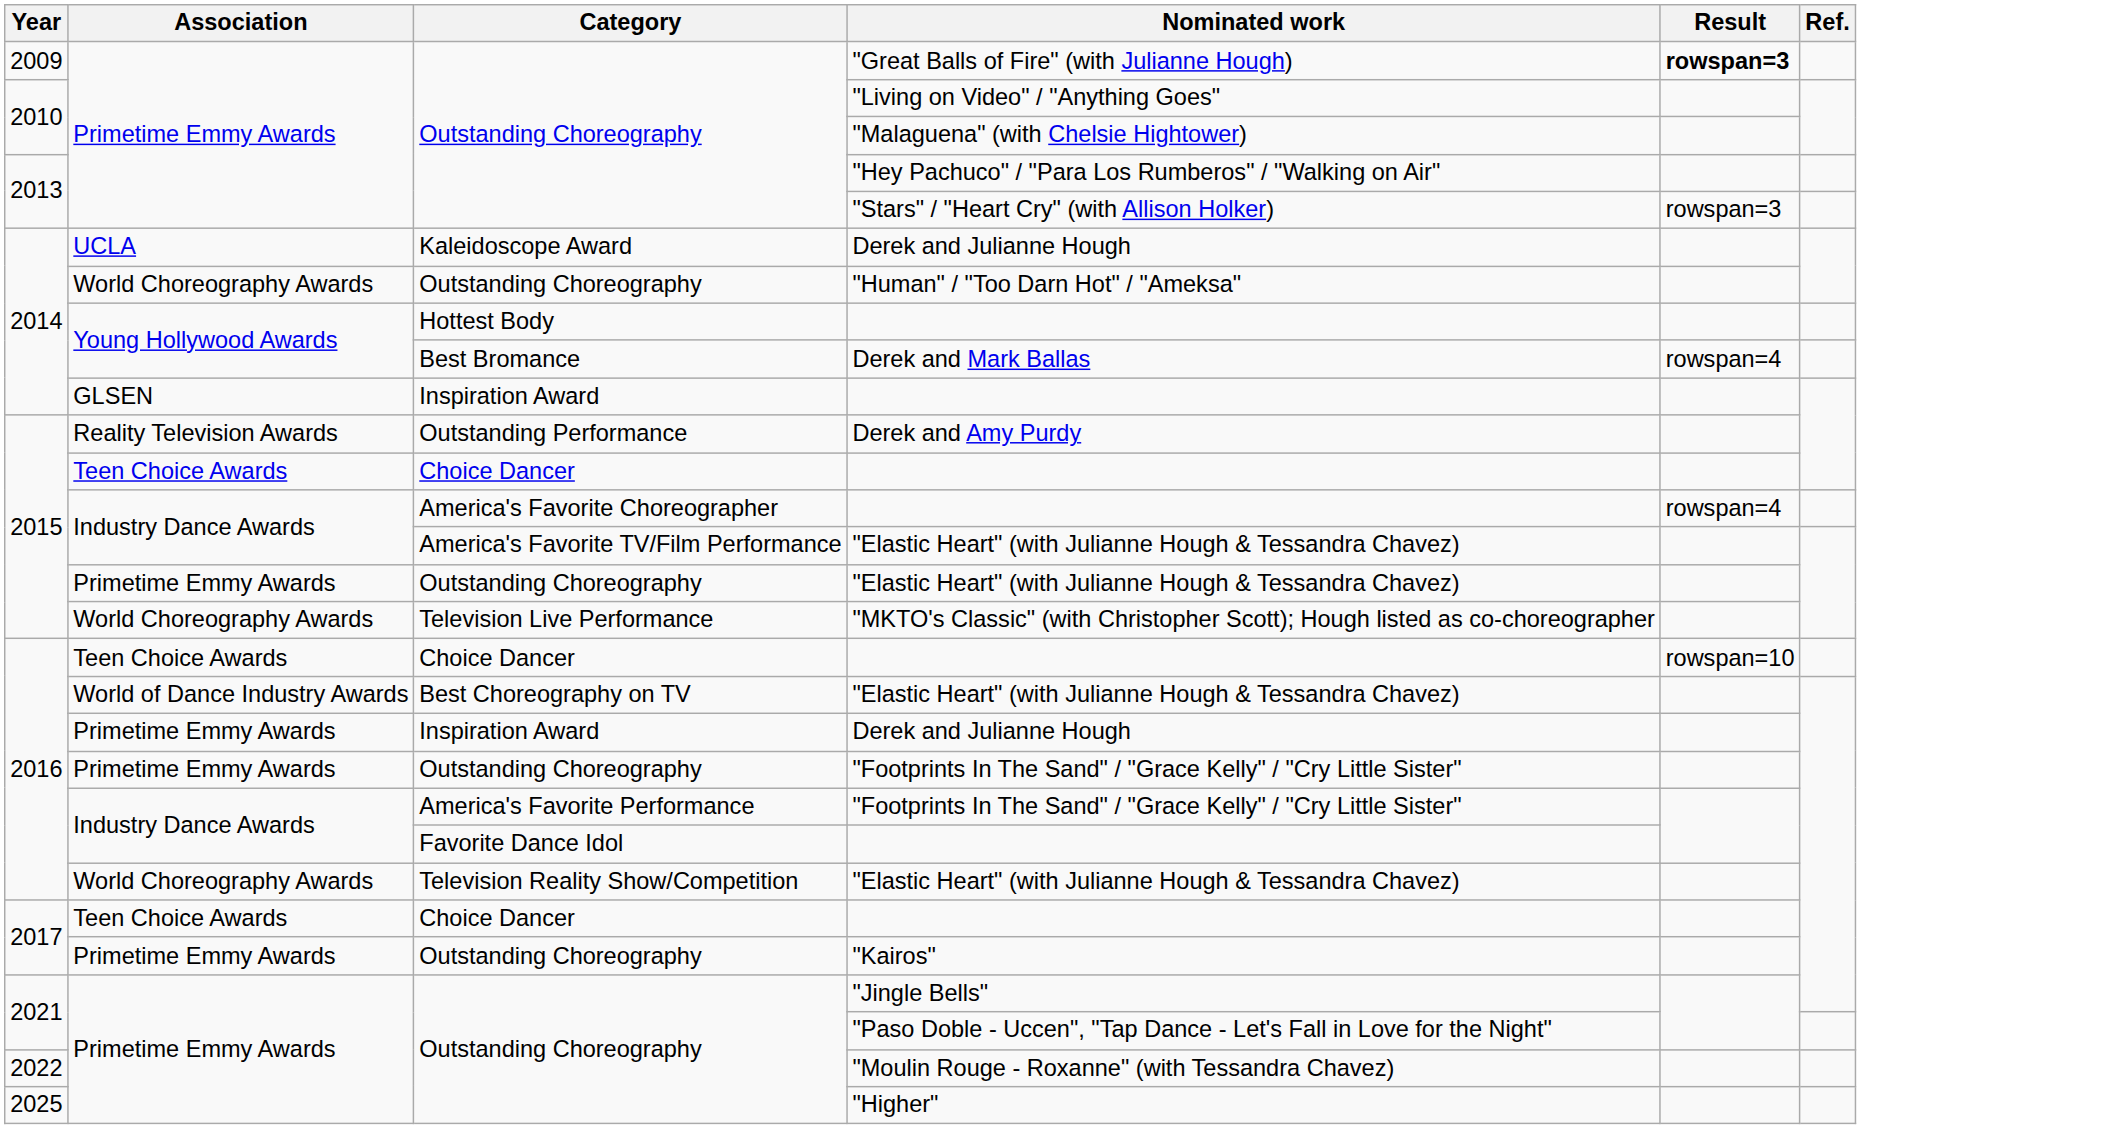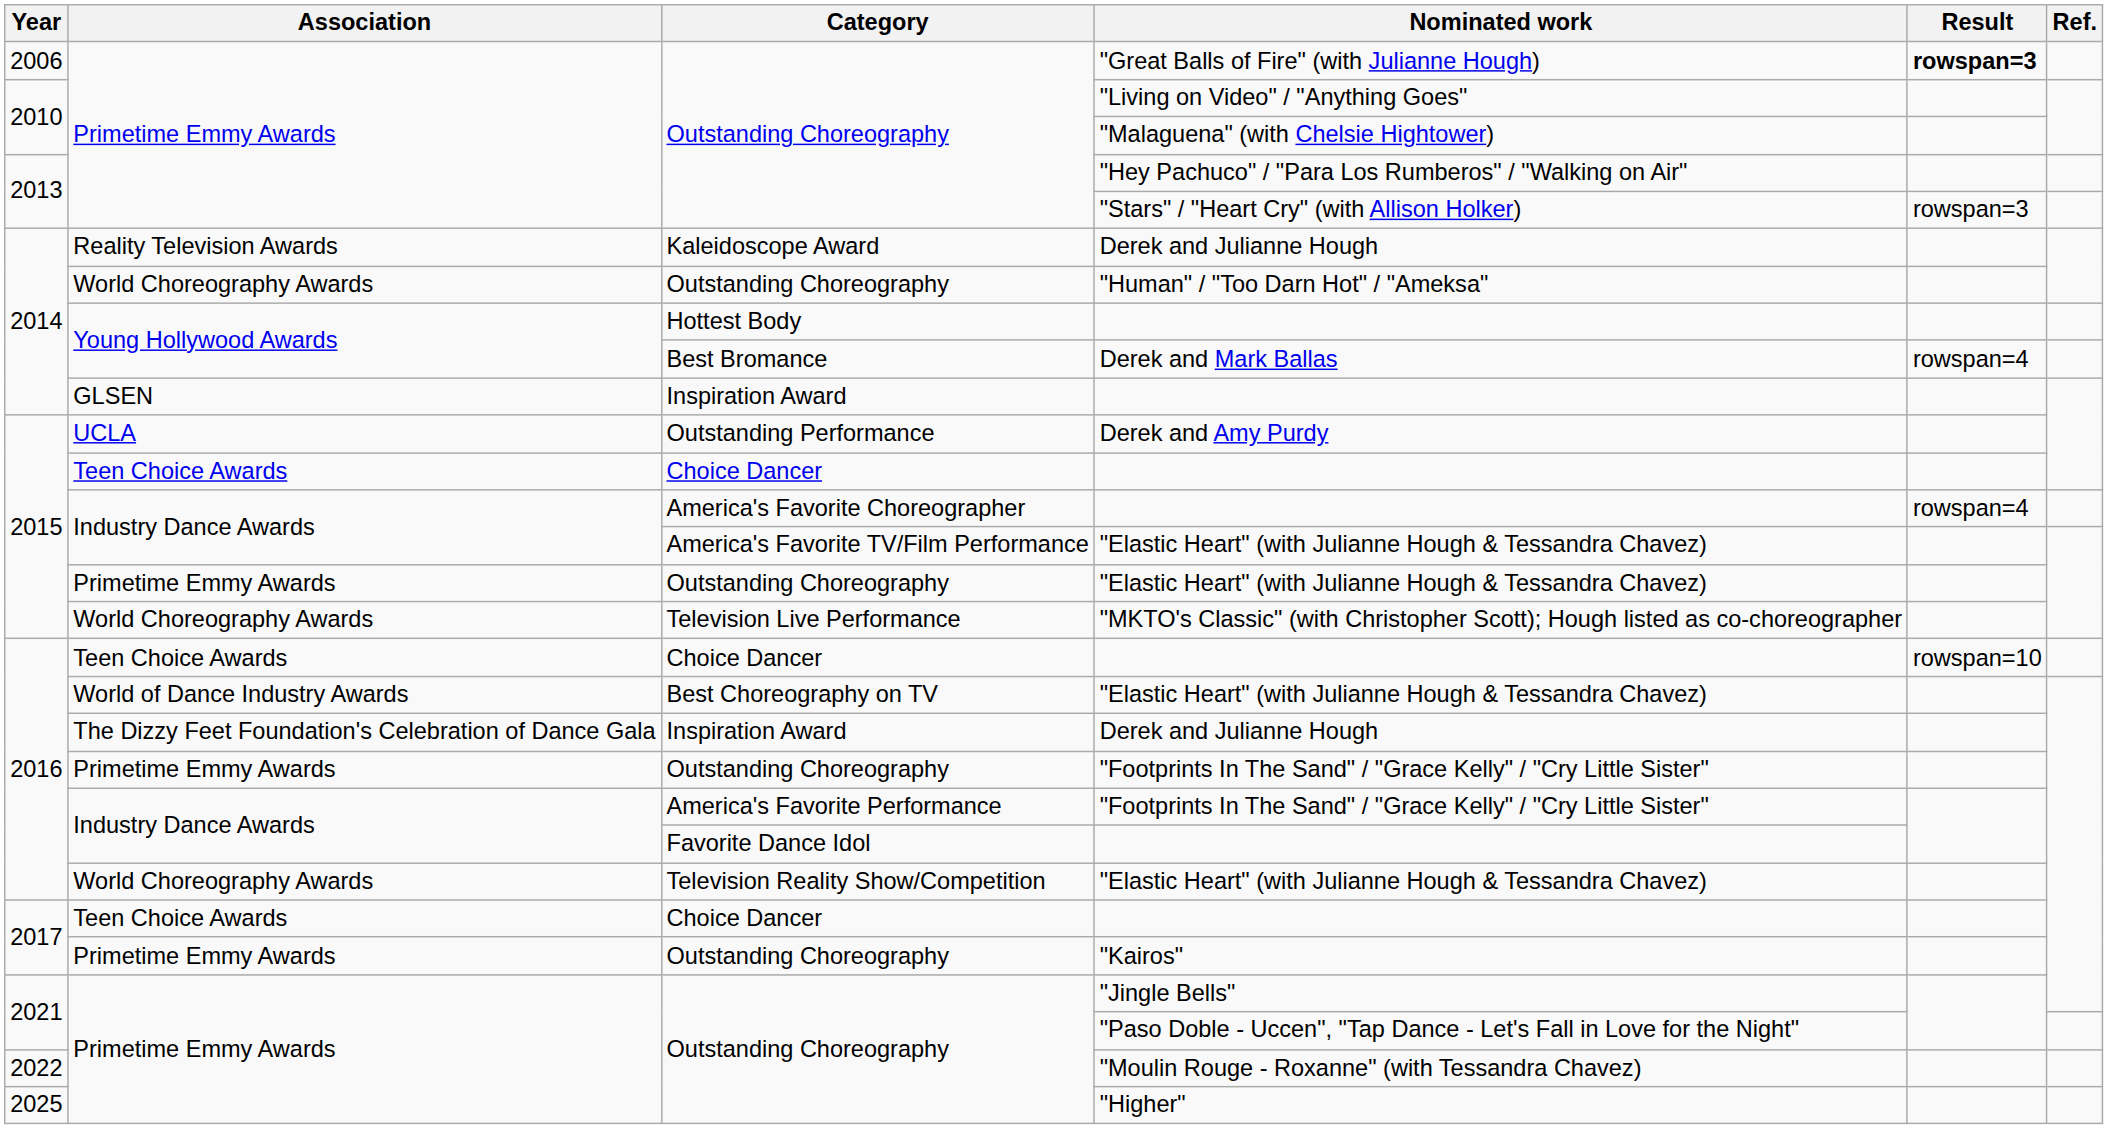(36, 60) 2009 -> (36, 60) 2006
(105, 246) UCLA -> (206, 246) Reality Television Awards
(206, 433) Reality Television Awards -> (105, 433) UCLA
(204, 731) Primetime Emmy Awards -> (364, 731) The Dizzy Feet Foundation's Celebration of Dance Gala
